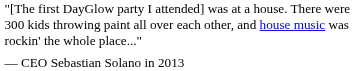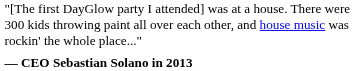(94, 62) normal -> (99, 62) bold
